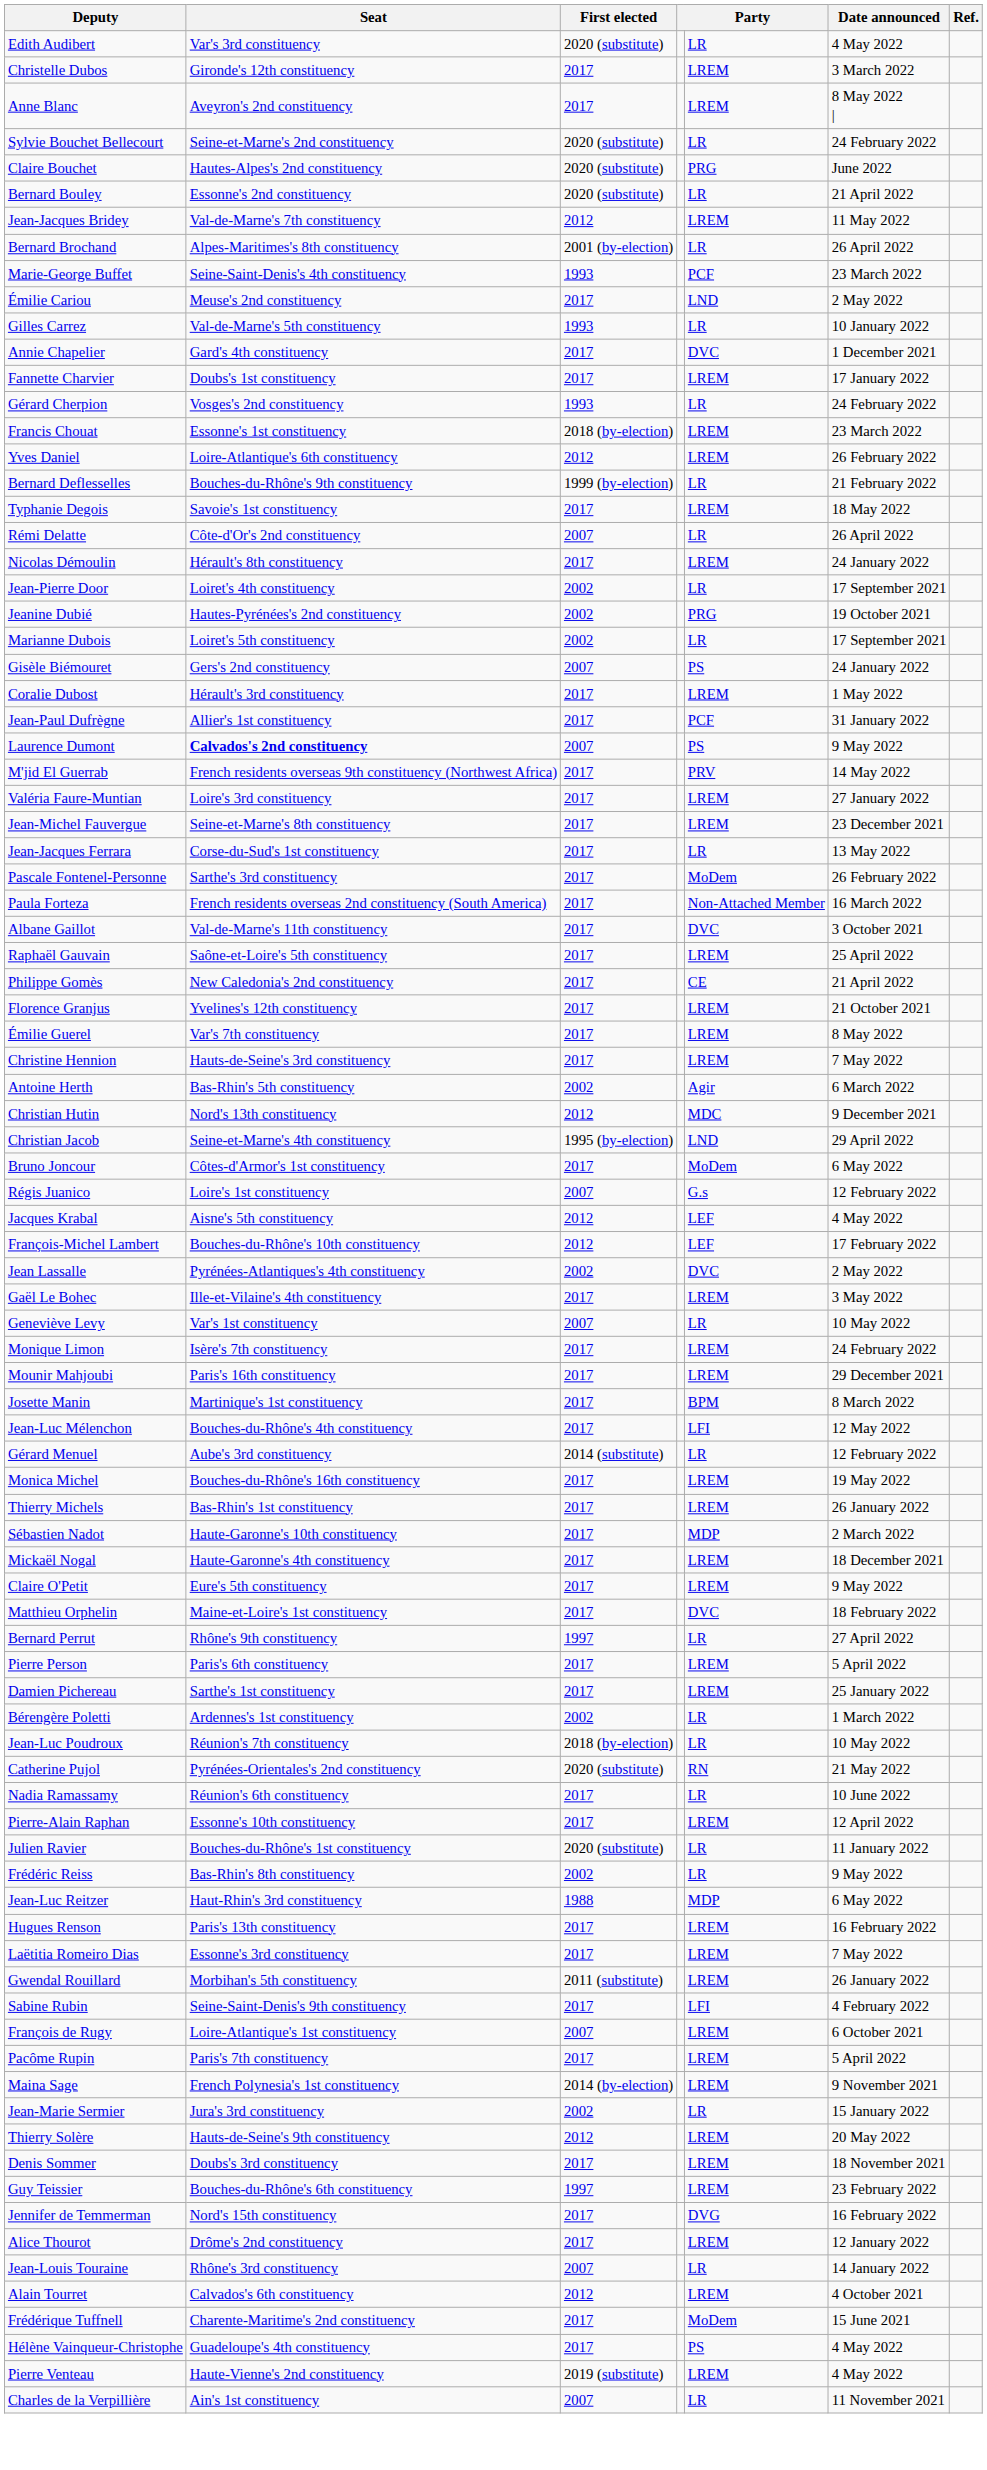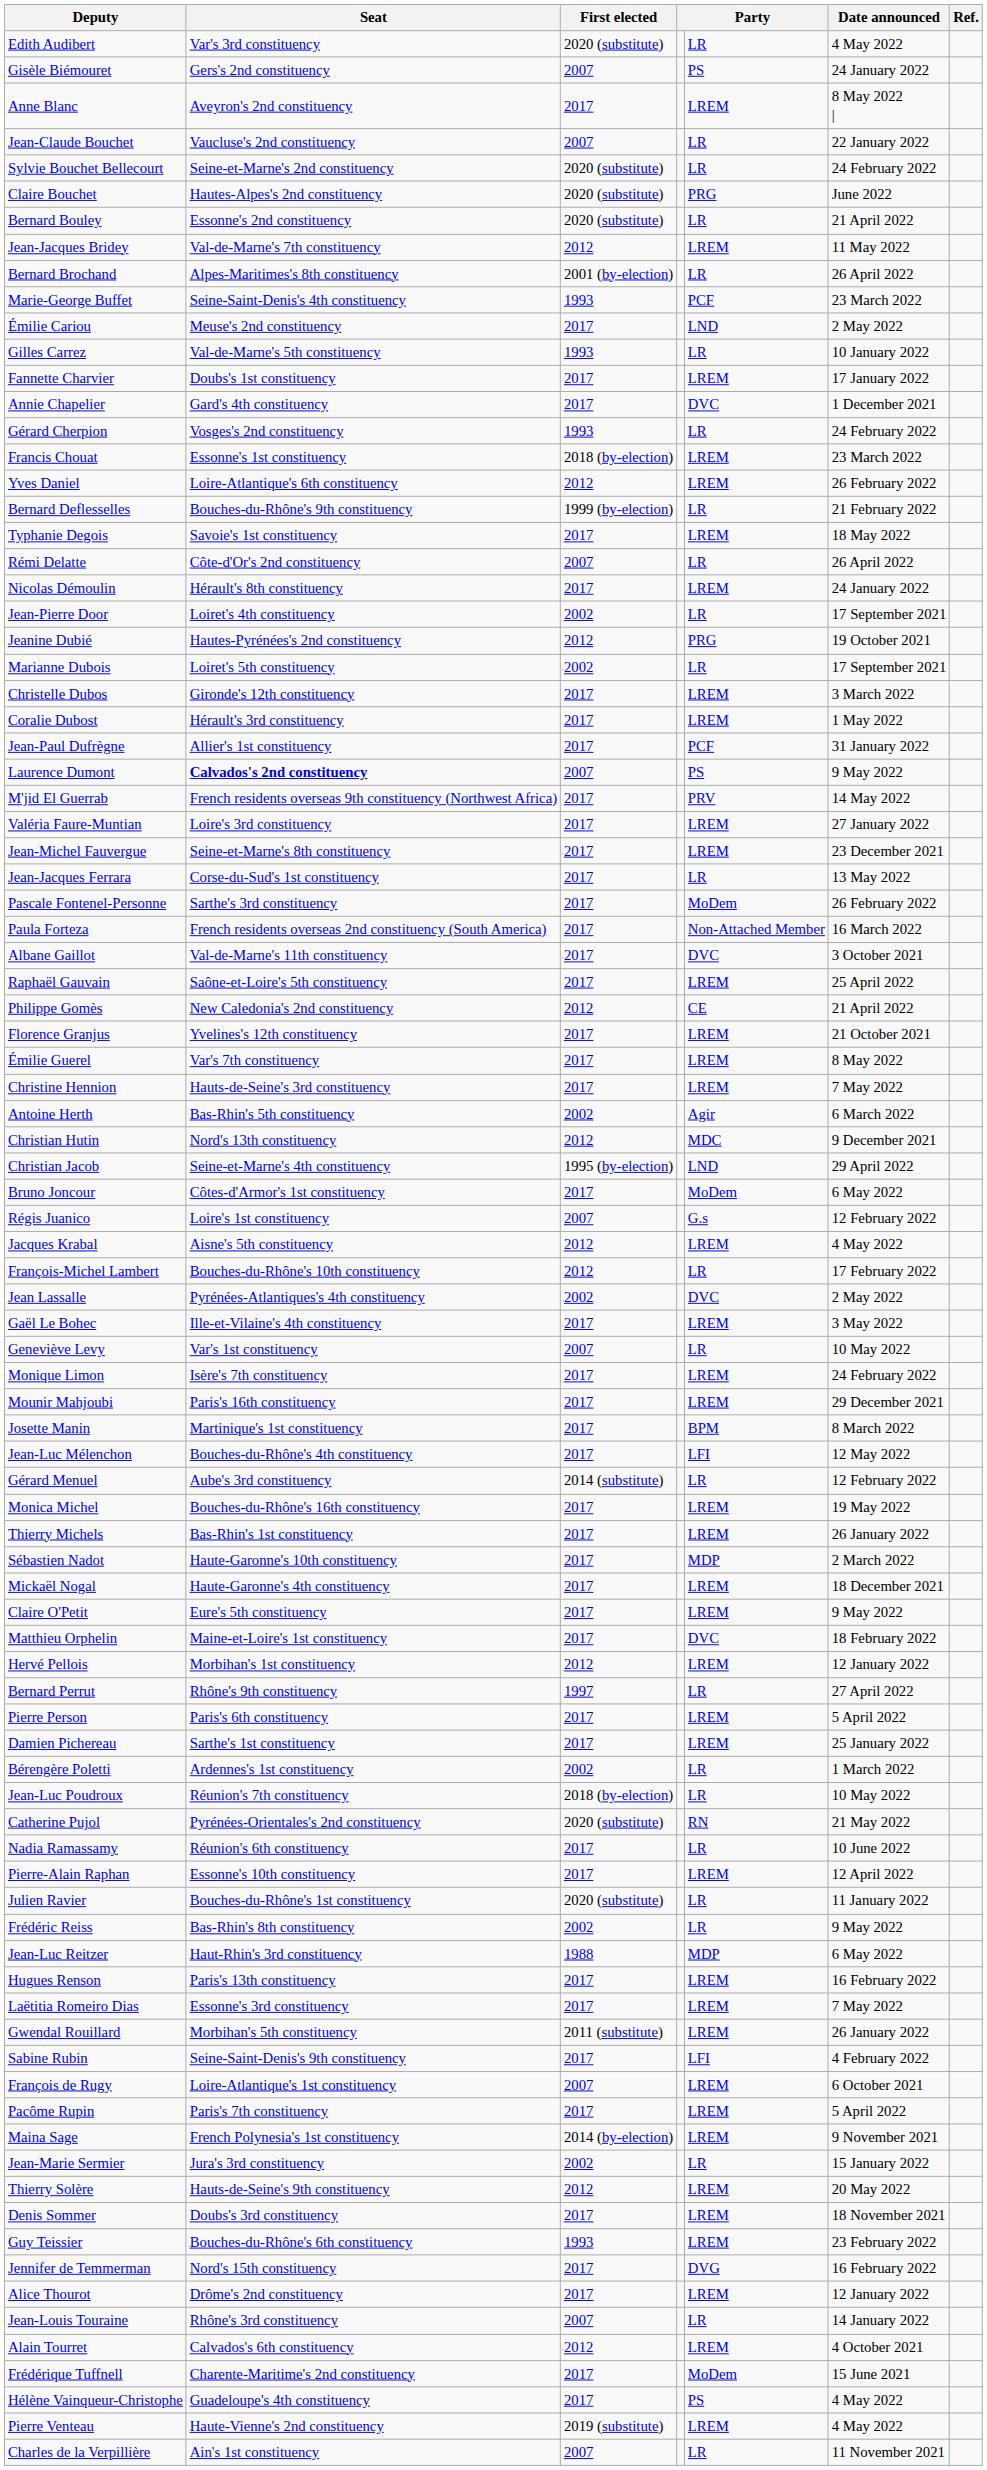rows swapped: (60, 667) <-> (58, 70)
+ row: (71, 142)
rows swapped: (56, 352) <-> (61, 378)
(579, 614) 2002 -> (579, 640) 2012
(579, 982) 2017 -> (579, 1008) 2012
(701, 1218) LEF -> (708, 1244) LREM
(701, 1244) LEF -> (697, 1270) LR
+ row: (48, 1664)
(579, 2189) 1997 -> (579, 2242) 1993
